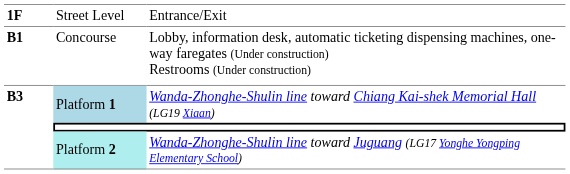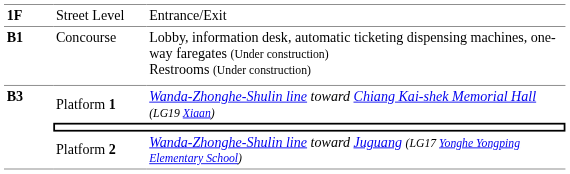(86, 104) lightblue background -> (86, 104) no background
(86, 150) paleturquoise background -> (86, 150) no background
